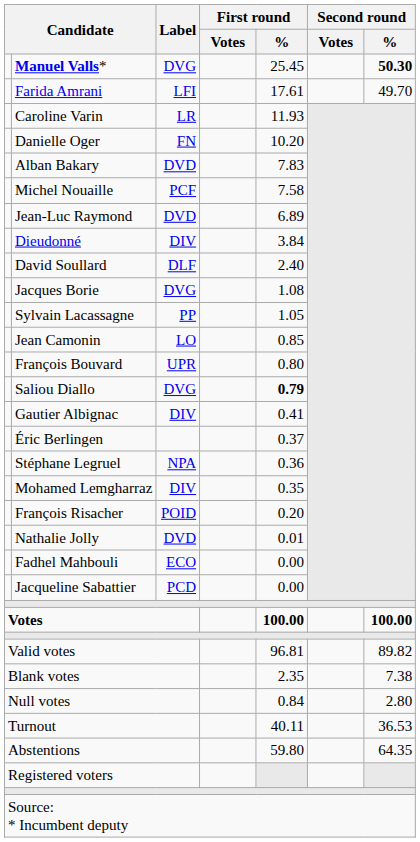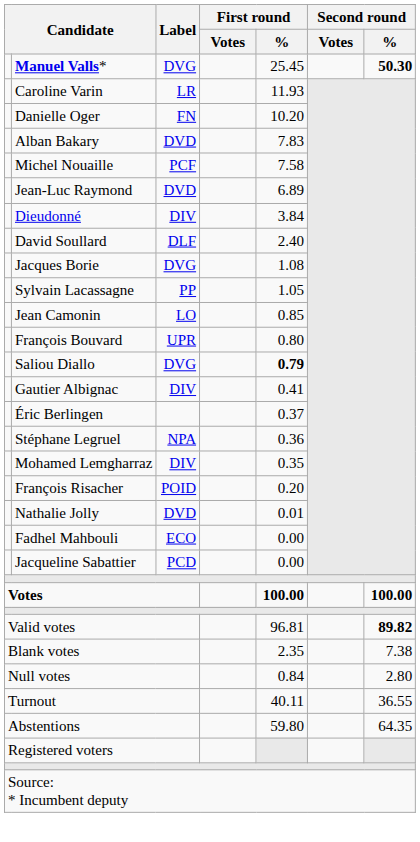- row: (59, 91)
(395, 651) normal -> (395, 626) bold
(395, 725) 36.53 -> (395, 700) 36.55
